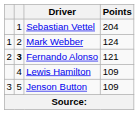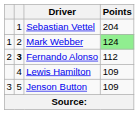(111, 41) no background -> (111, 41) lightgreen background
(111, 56) 121 -> (110, 56) 112
